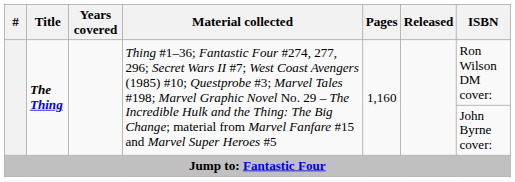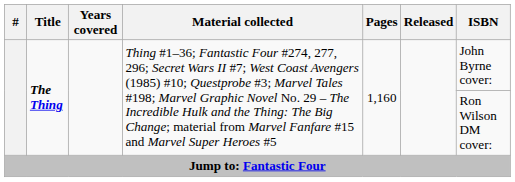(478, 72) Ron Wilson DM cover: -> (476, 65) John Byrne cover:
(476, 130) John Byrne cover: -> (478, 122) Ron Wilson DM cover:
